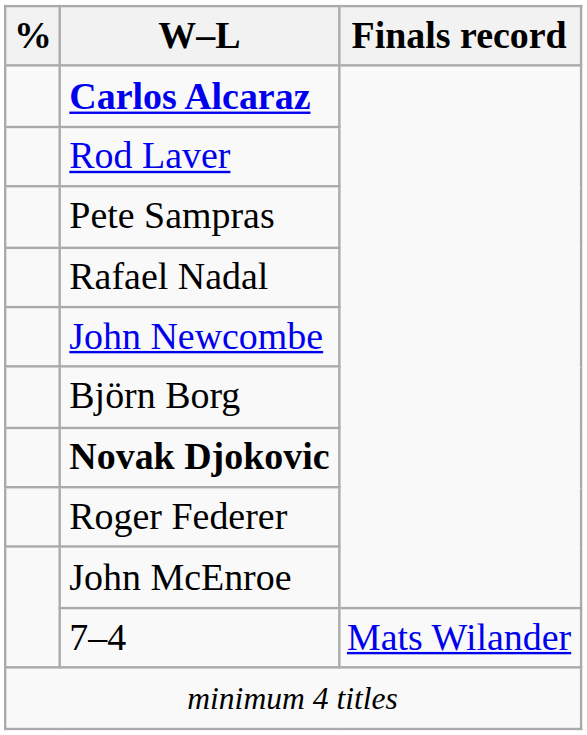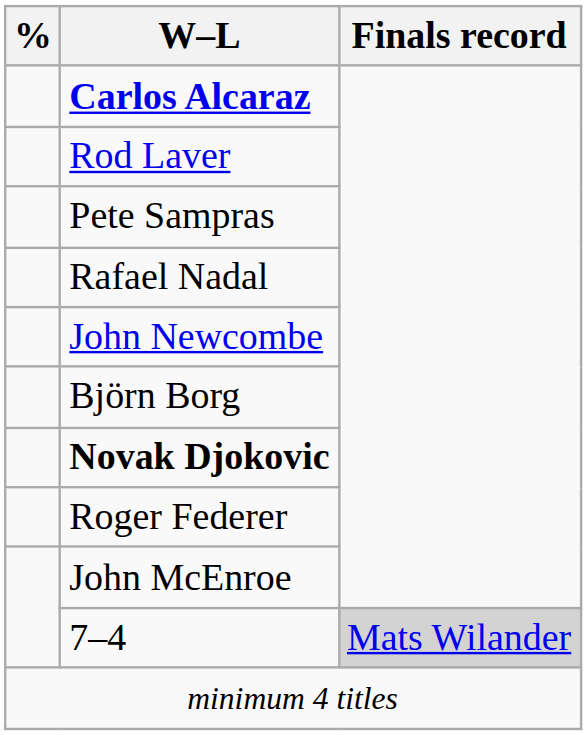(459, 636) no background -> (459, 636) lightgrey background
